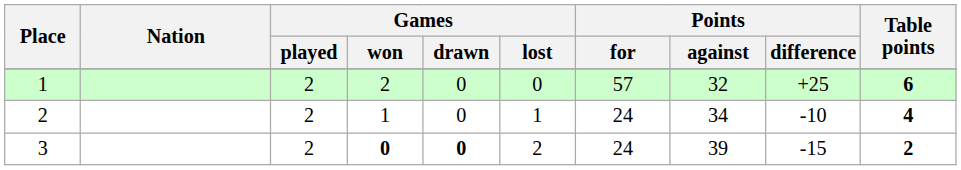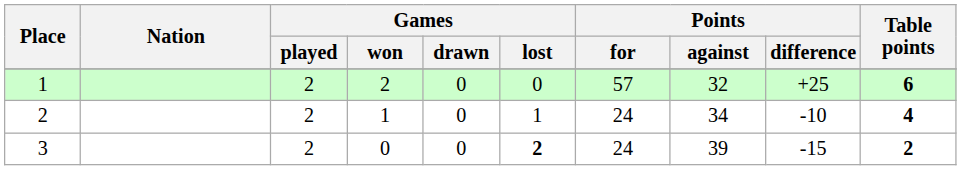(385, 148) bold -> (385, 148) normal
(461, 148) bold -> (461, 148) normal
(537, 148) normal -> (537, 148) bold
